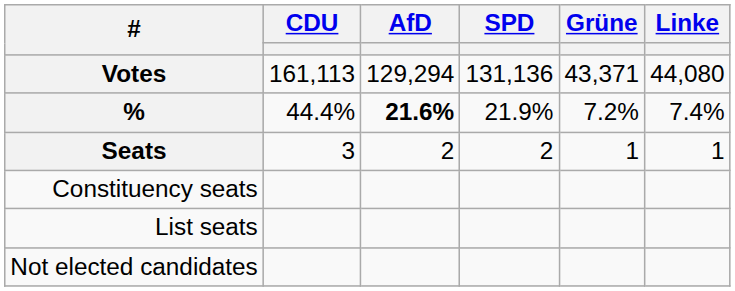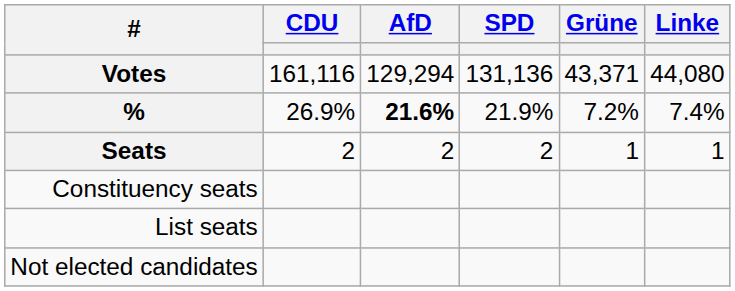(312, 73) 161,113 -> (312, 73) 161,116
(321, 112) 44.4% -> (321, 112) 26.9%
(348, 150) 3 -> (348, 150) 2
